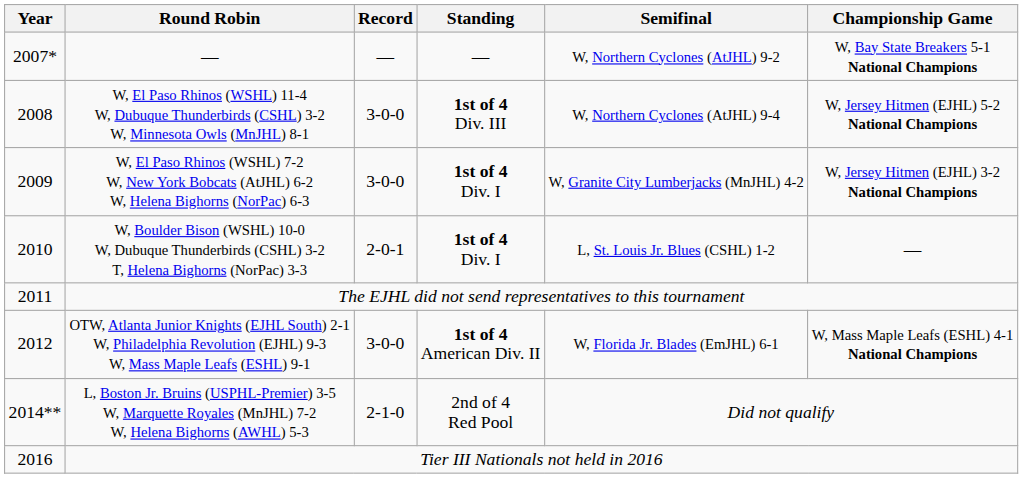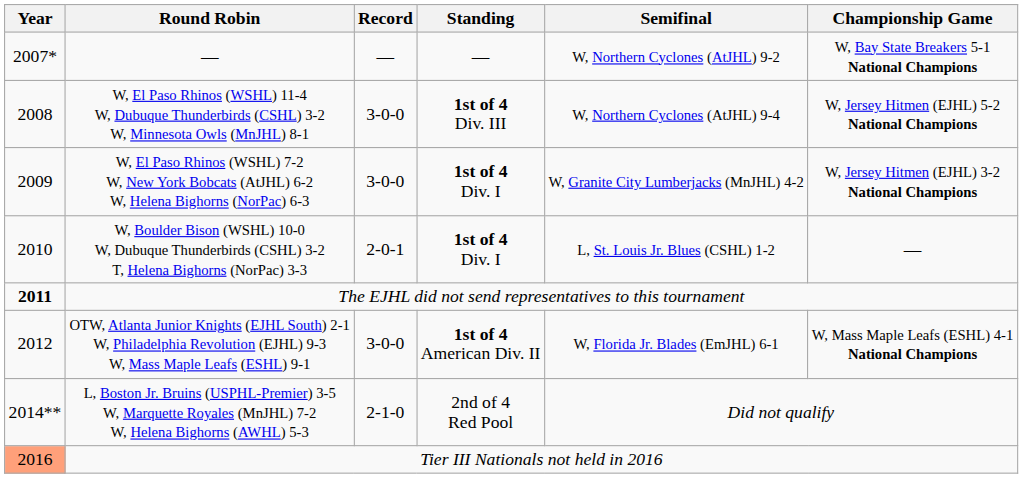(35, 296) normal -> (35, 296) bold
(35, 459) no background -> (35, 459) lightsalmon background
